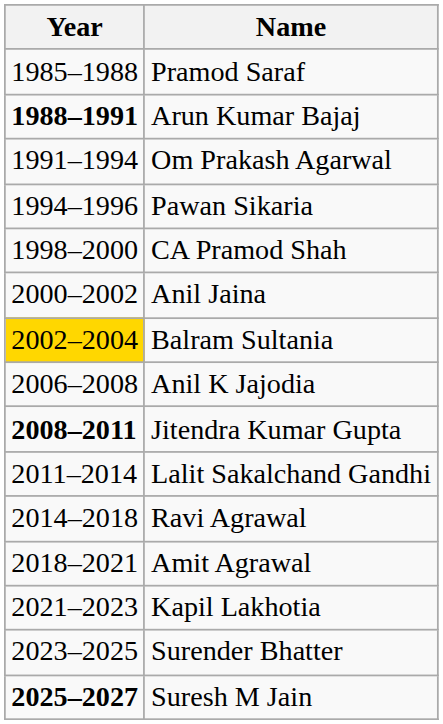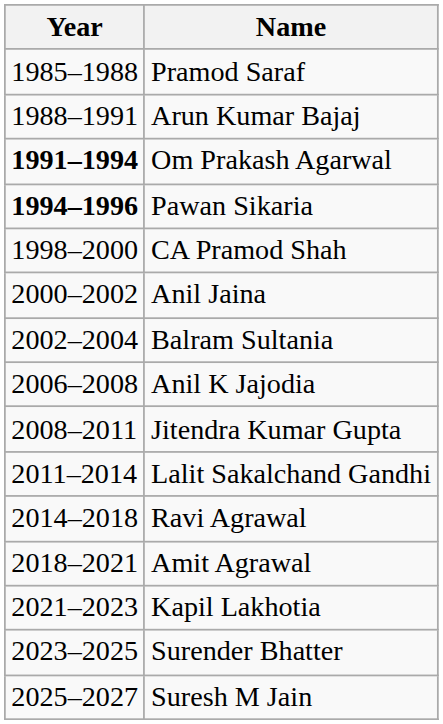(75, 116) bold -> (75, 116) normal
(75, 160) normal -> (75, 160) bold
(75, 205) normal -> (75, 205) bold
(75, 339) gold background -> (75, 339) no background
(74, 428) bold -> (74, 428) normal
(75, 696) bold -> (75, 696) normal
